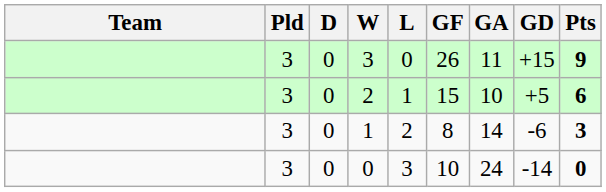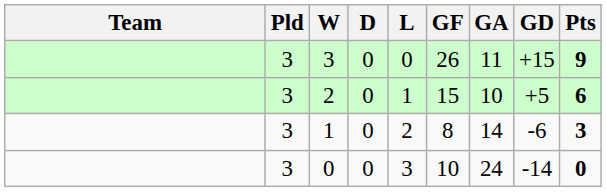columns swapped: (368, 22) <-> (329, 22)
